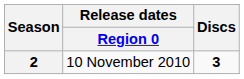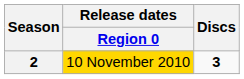(128, 62) no background -> (128, 62) gold background
